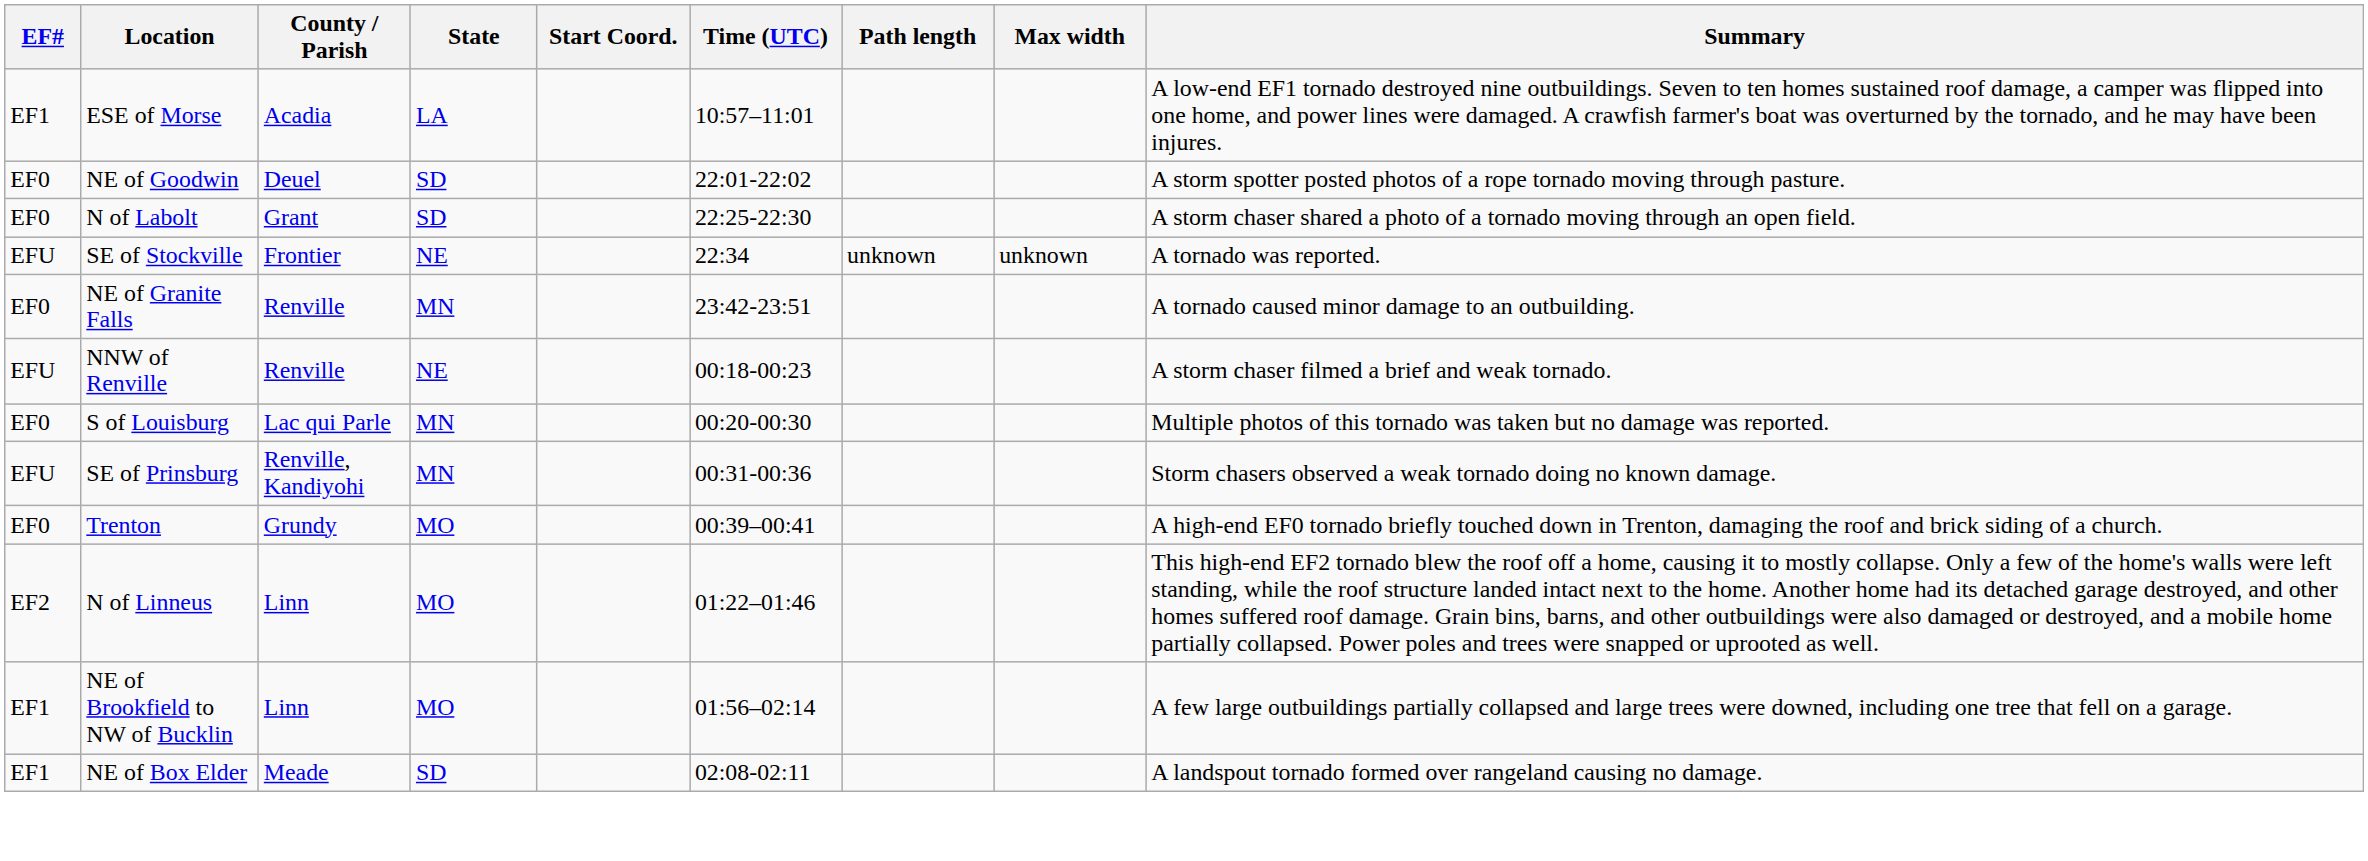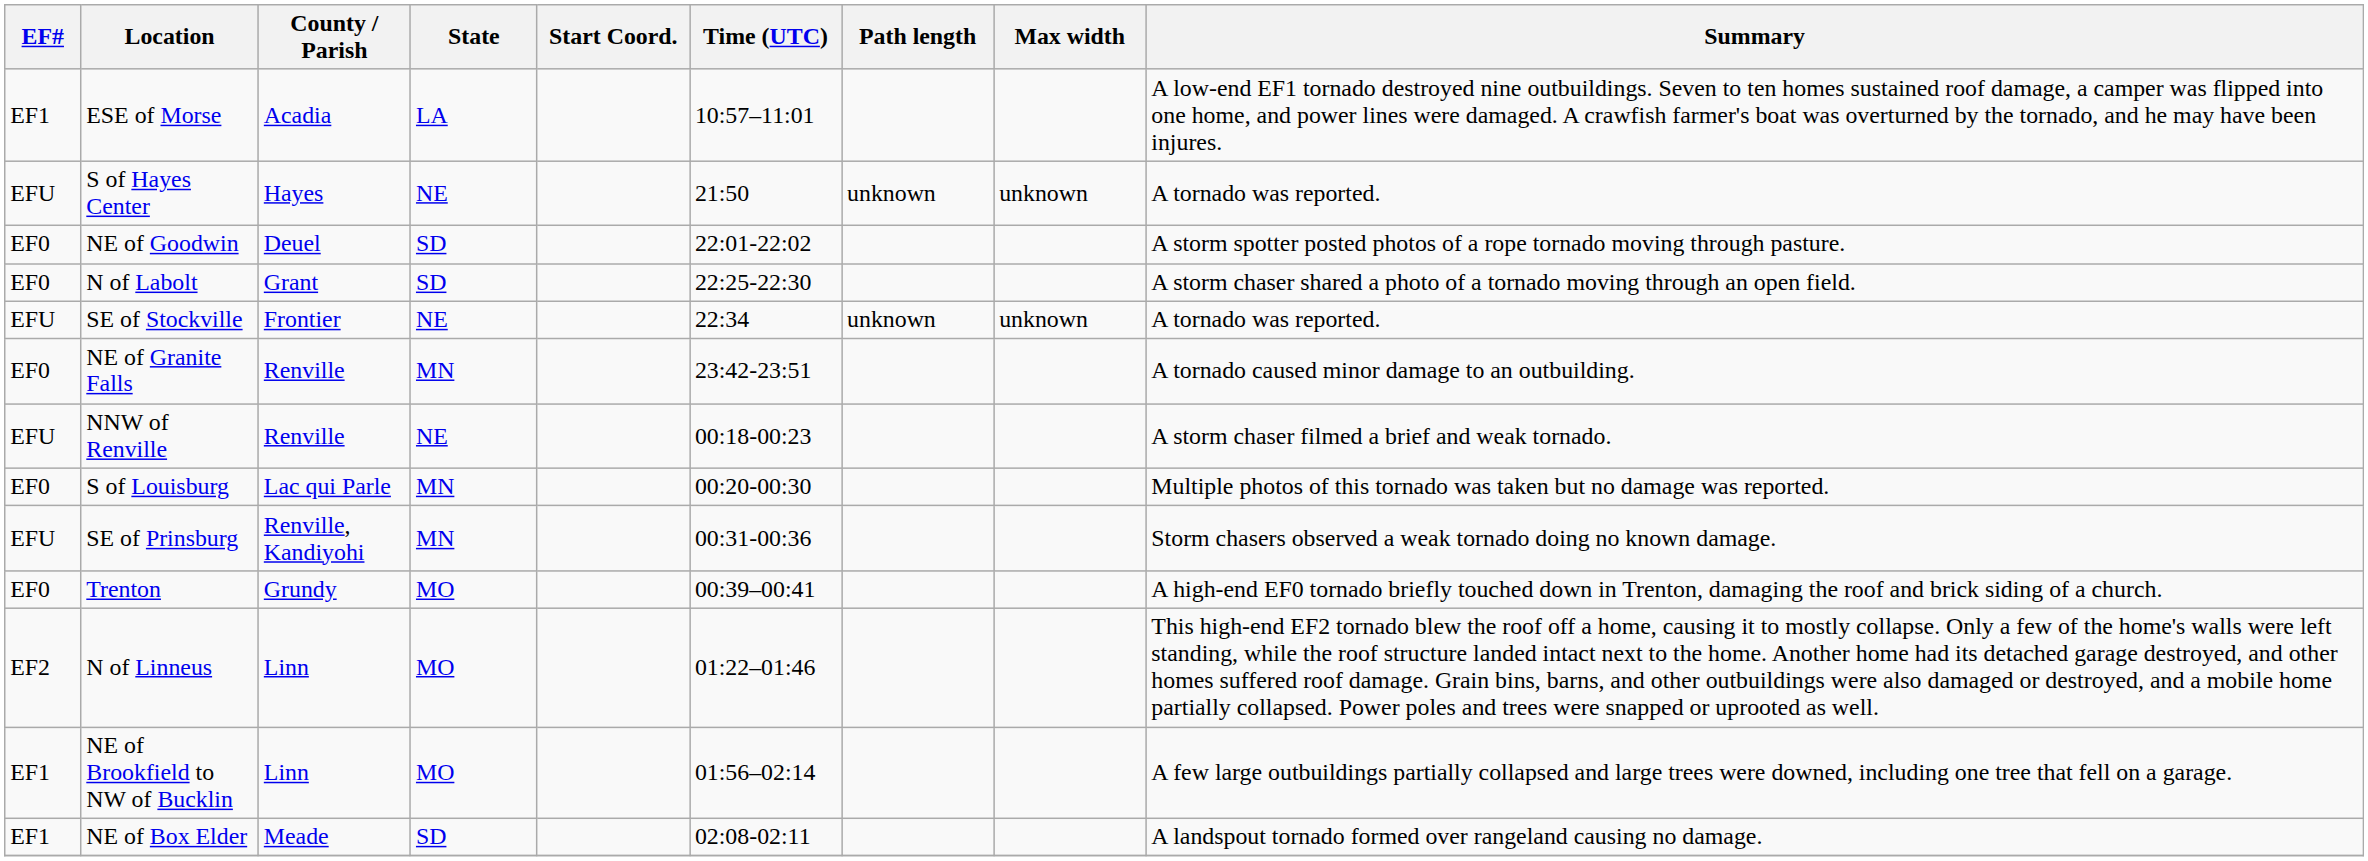+ row: (139, 192)
